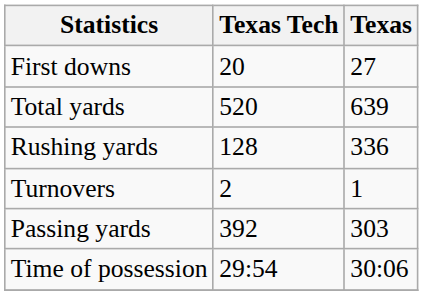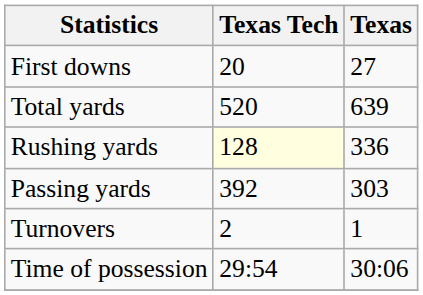(238, 147) no background -> (238, 147) lightyellow background
rows swapped: (81, 228) <-> (63, 187)
